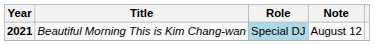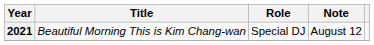(278, 31) lightblue background -> (278, 31) no background
